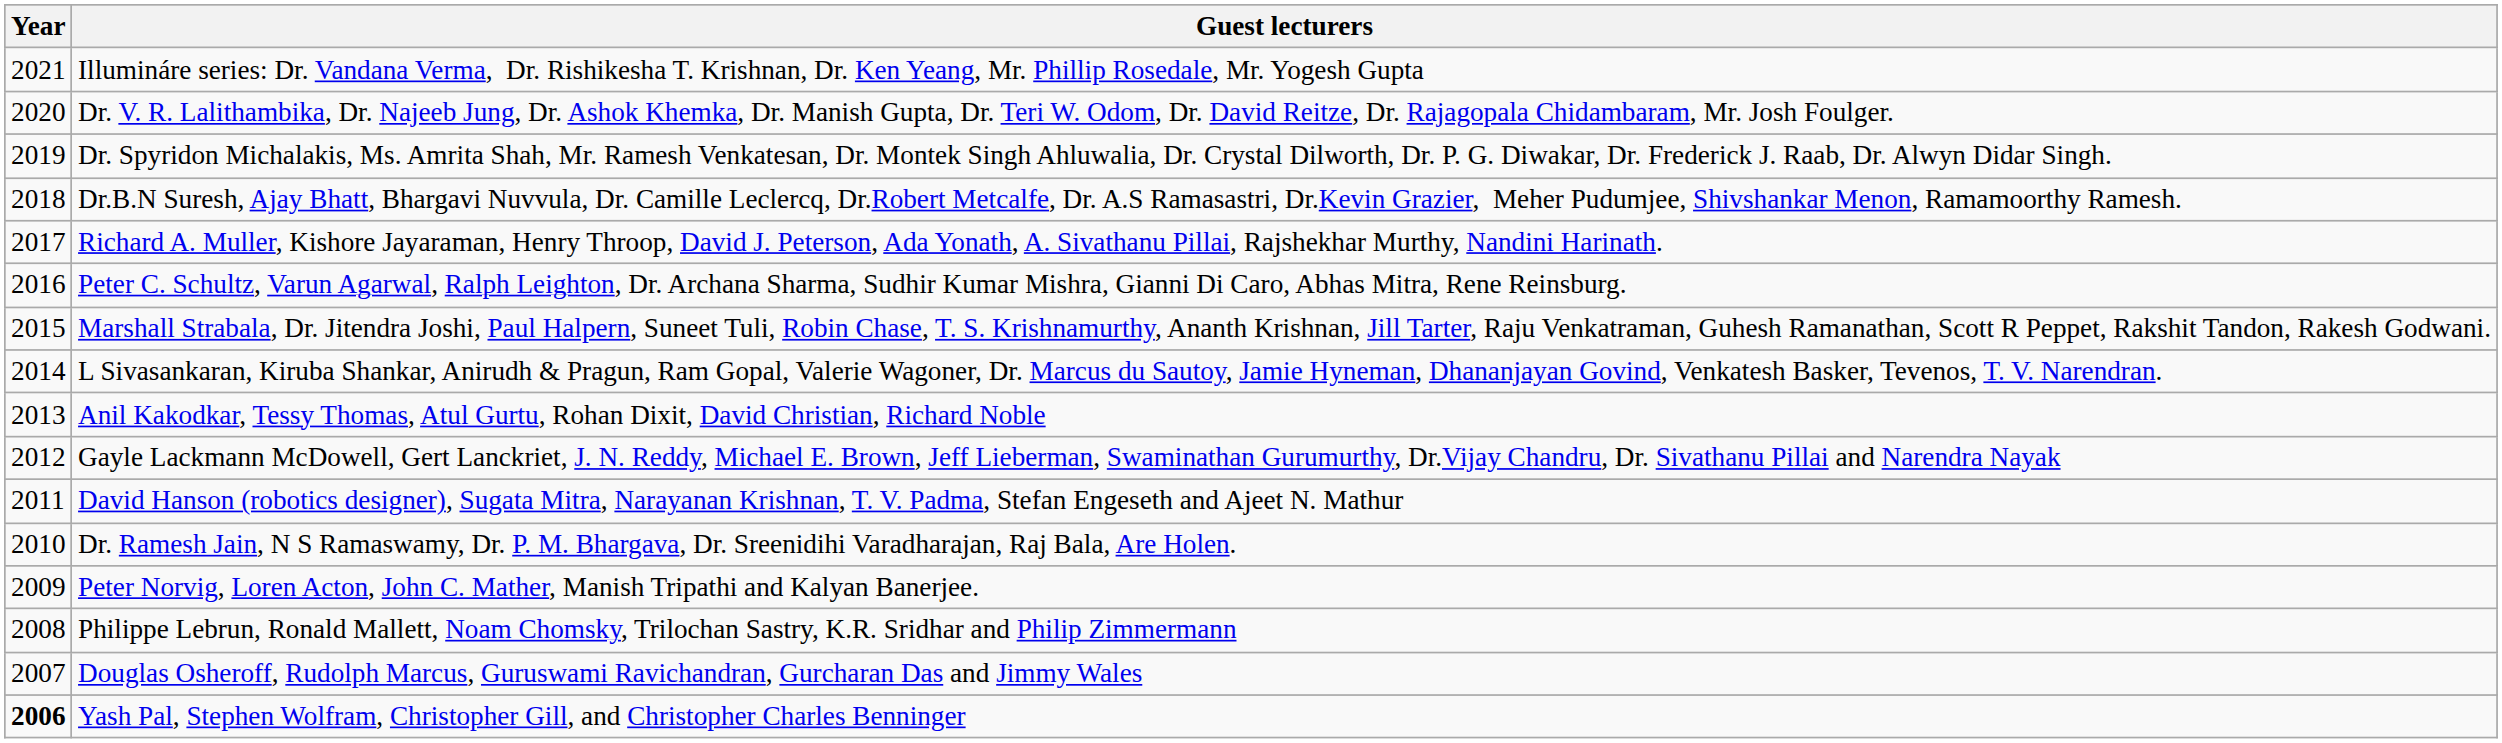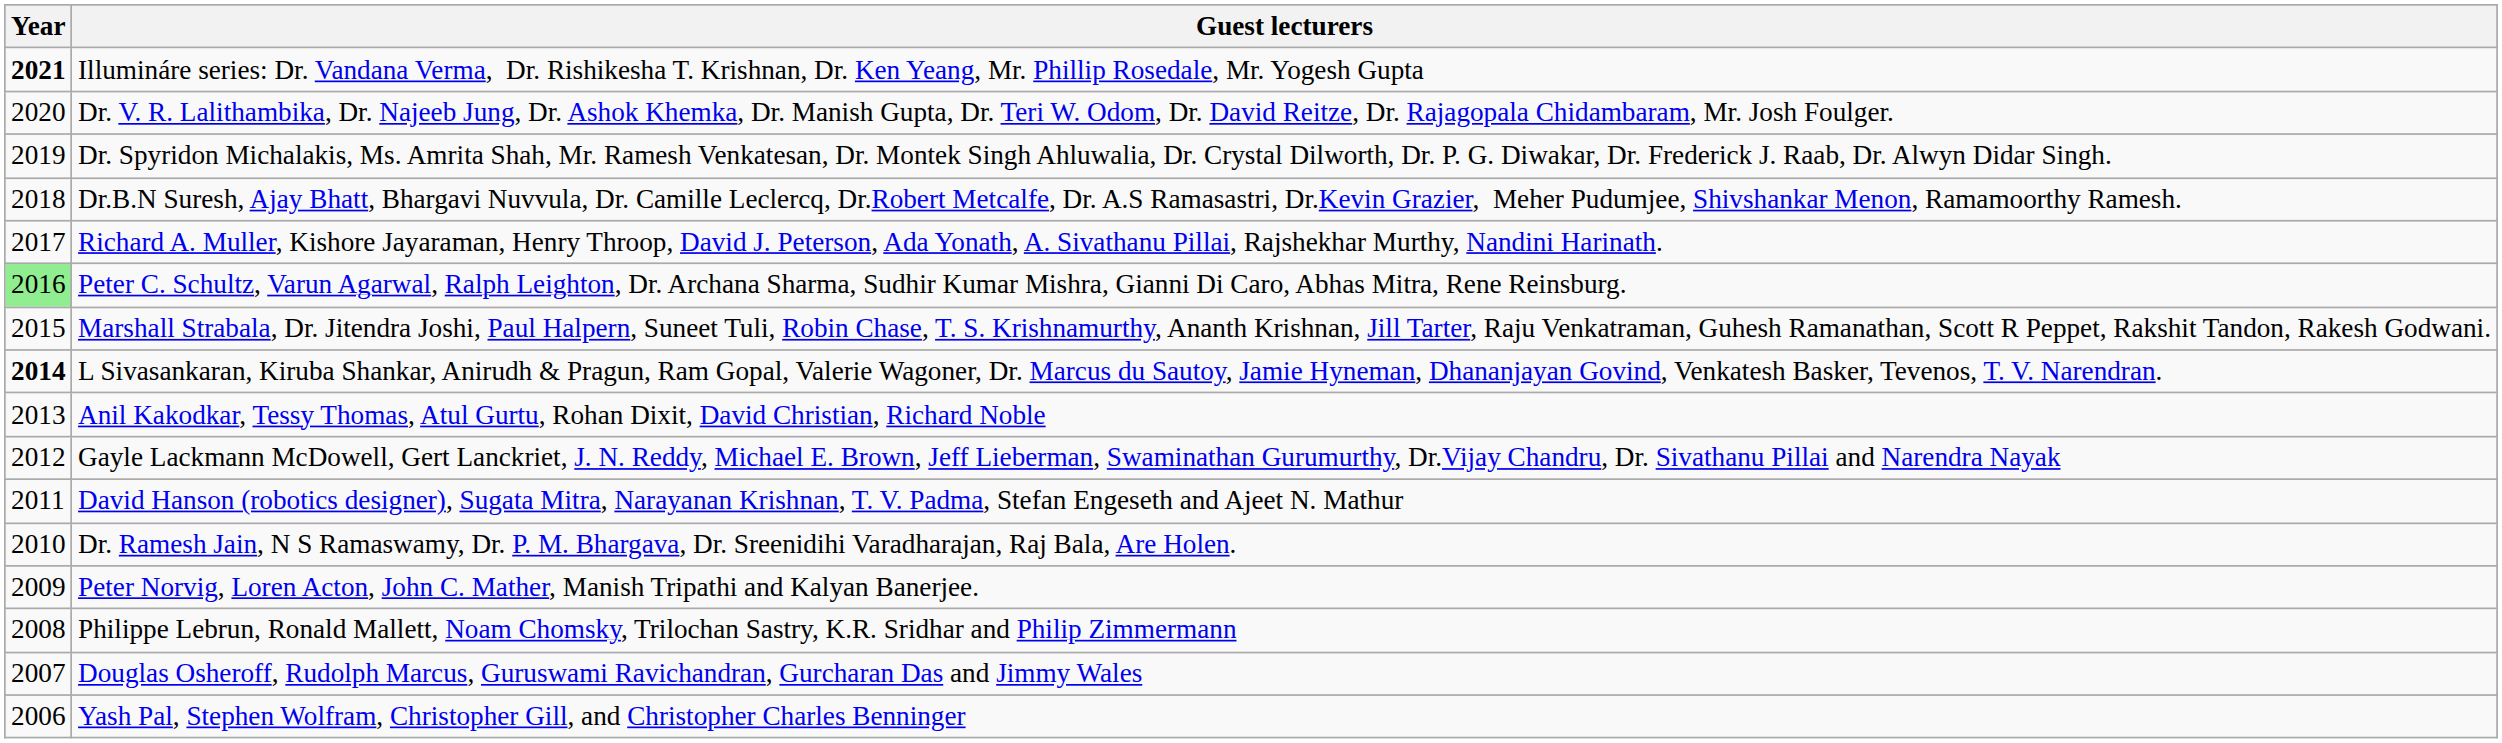(38, 69) normal -> (38, 69) bold
(38, 284) no background -> (38, 284) lightgreen background
(38, 371) normal -> (38, 371) bold
(38, 716) bold -> (38, 716) normal
